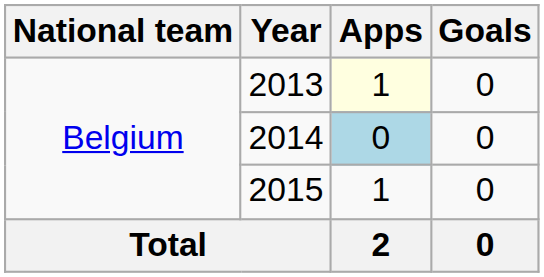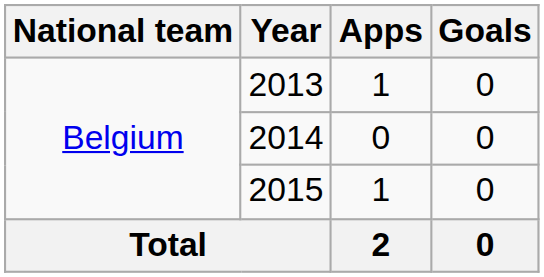(381, 84) lightyellow background -> (381, 84) no background
(381, 137) lightblue background -> (381, 137) no background
